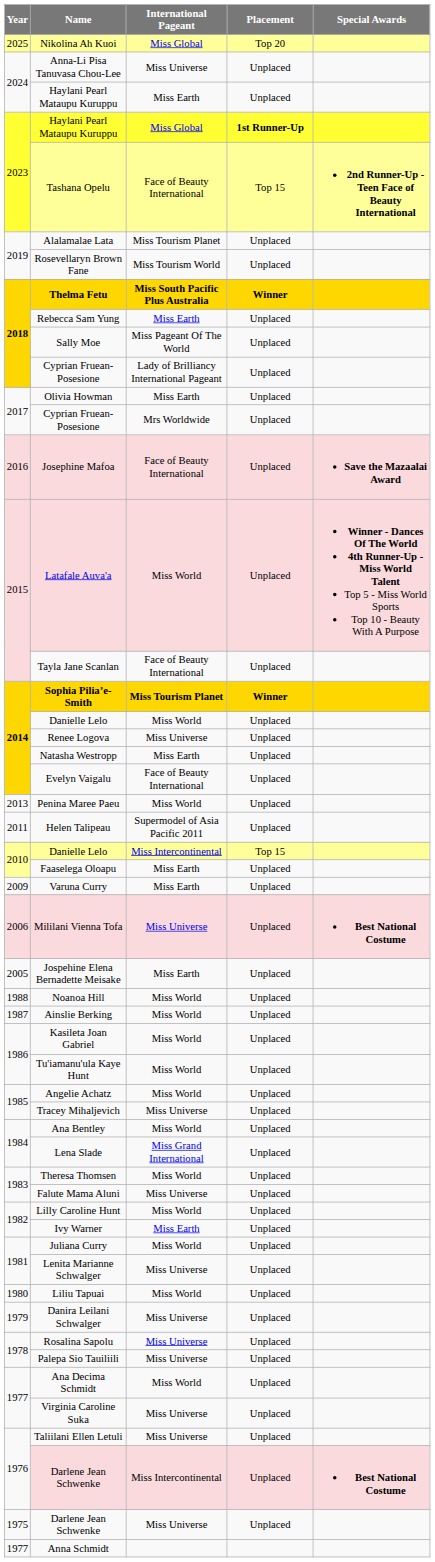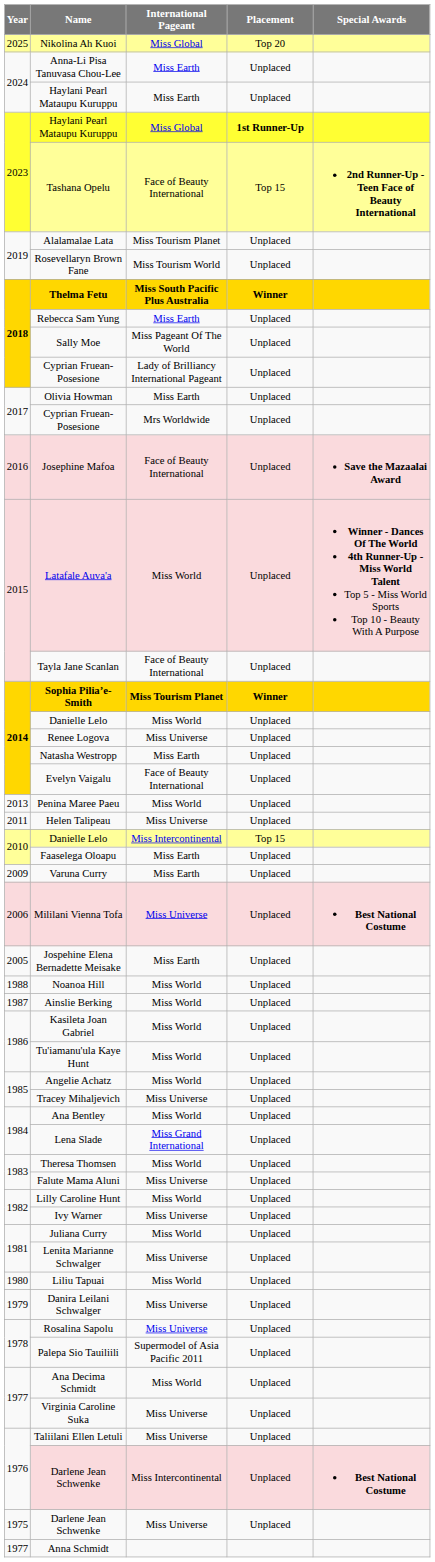(176, 67) Miss Universe -> (176, 67) Miss Earth
(176, 827) Supermodel of Asia Pacific 2011 -> (176, 820) Miss Universe
(176, 1228) Miss Earth -> (176, 1216) Miss Universe
(176, 1359) Miss Universe -> (176, 1352) Supermodel of Asia Pacific 2011
